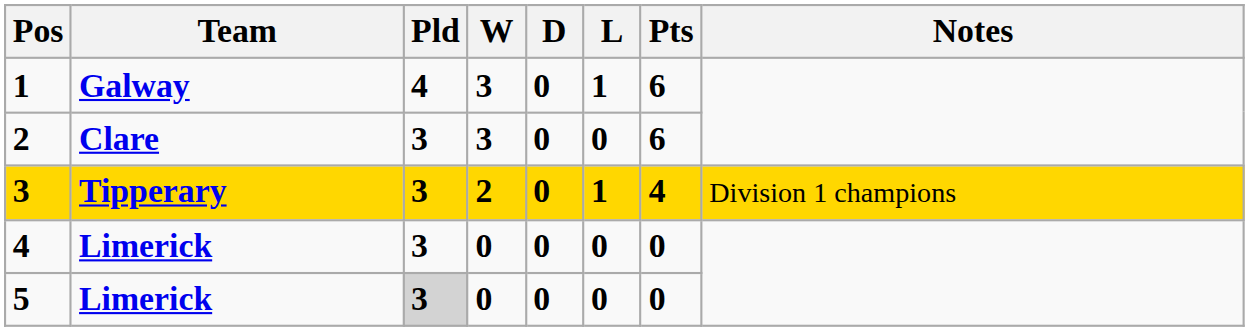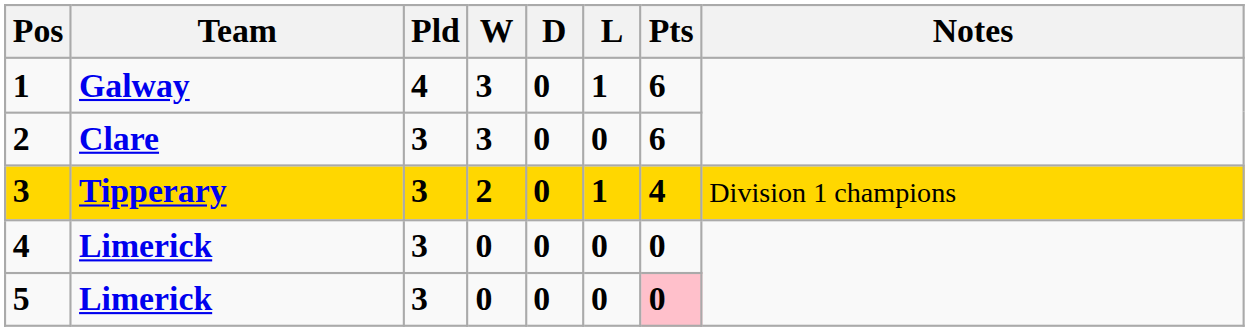(420, 298) lightgrey background -> (420, 298) no background
(657, 298) no background -> (657, 298) pink background
